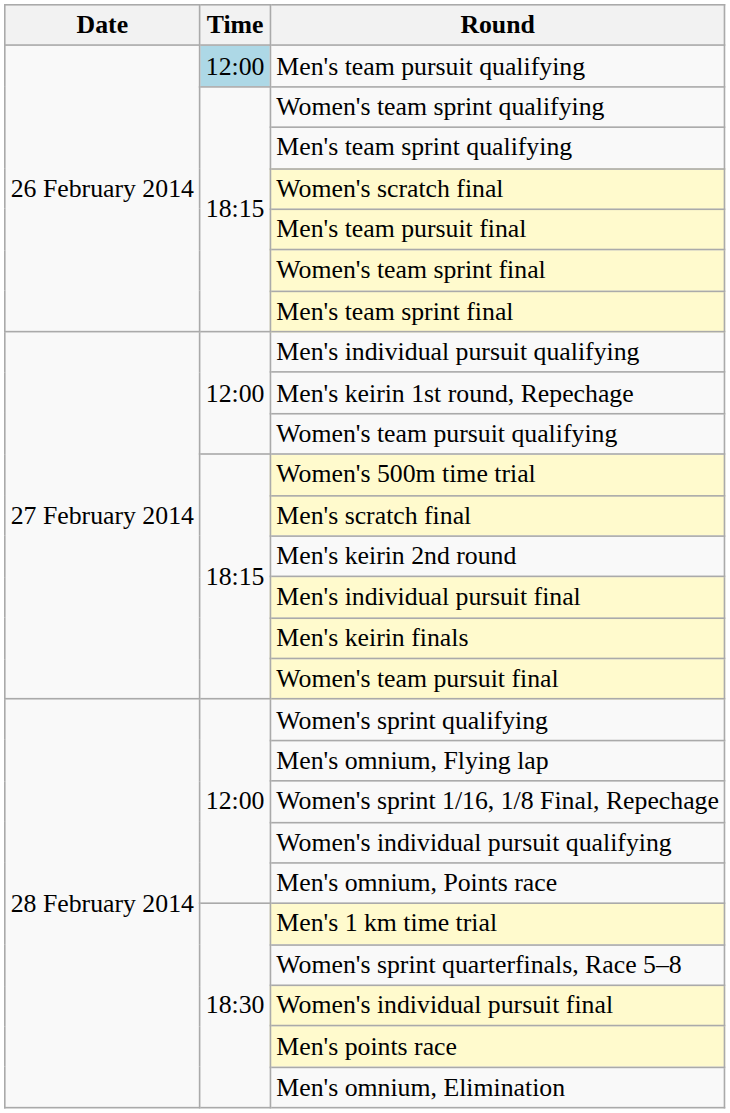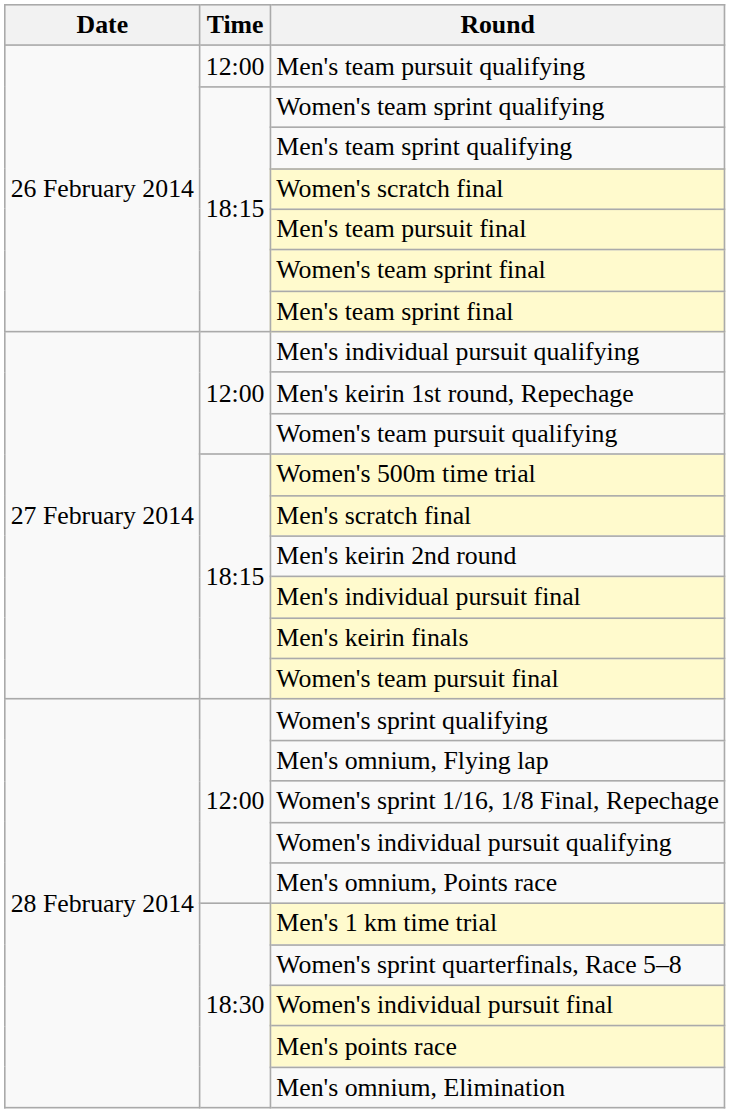(235, 65) lightblue background -> (235, 65) no background
